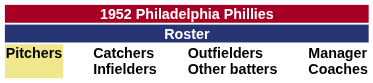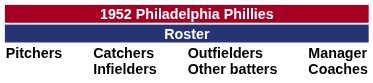(34, 53) khaki background -> (34, 53) no background
